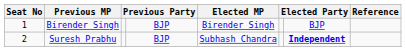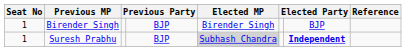(24, 39) 2 -> (24, 39) 1
(238, 39) no background -> (238, 39) lightgrey background
